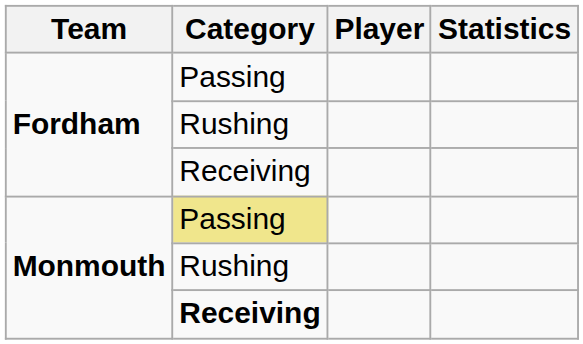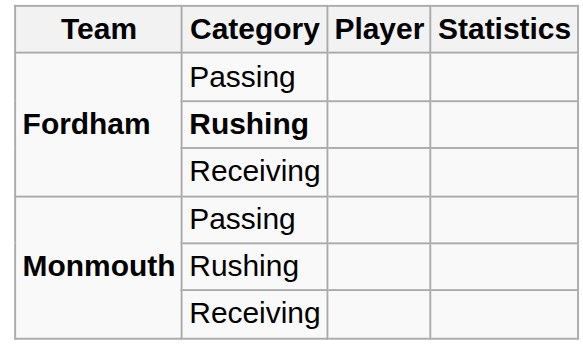(234, 124) normal -> (249, 124) bold
(233, 218) khaki background -> (242, 218) no background
(250, 313) bold -> (255, 313) normal
